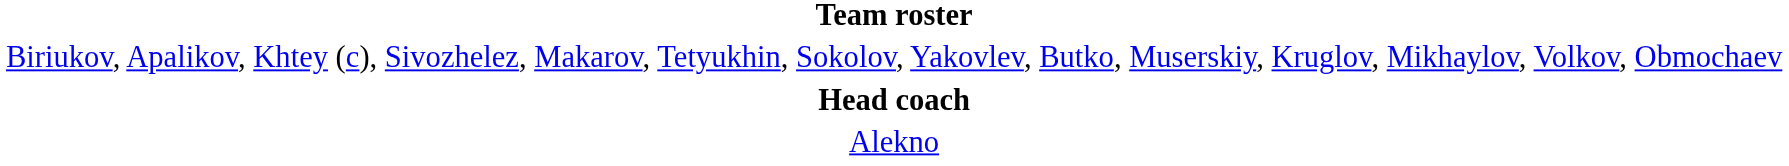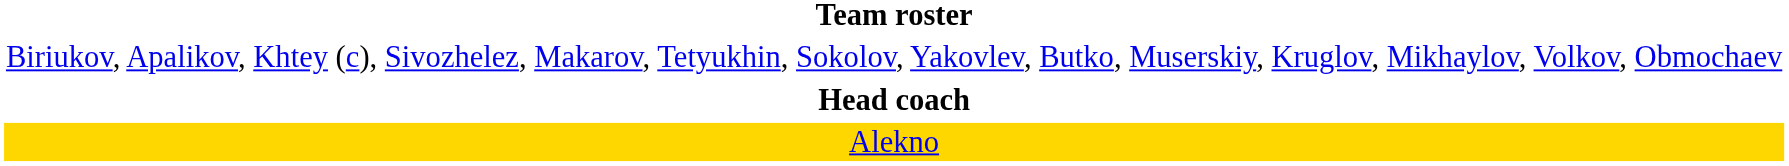(894, 141) no background -> (894, 141) gold background
